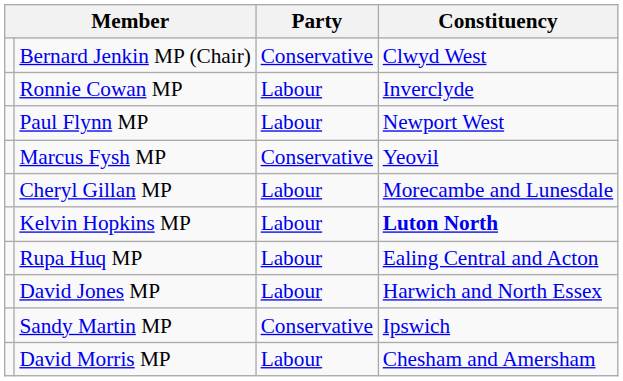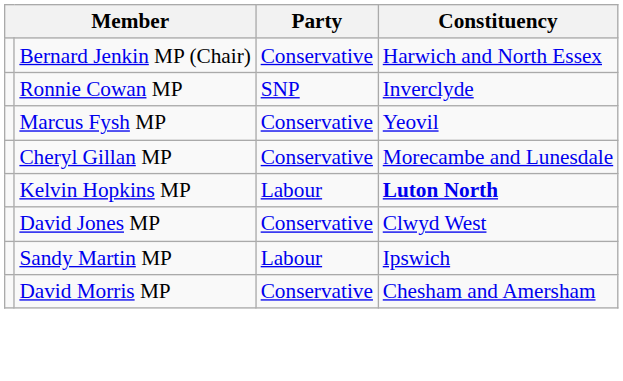(435, 55) Clwyd West -> (492, 55) Harwich and North Essex
(291, 88) Labour -> (280, 88) SNP
- row: (84, 122)
(291, 190) Labour -> (317, 156) Conservative
- row: (81, 257)
(291, 291) Labour -> (317, 223) Conservative
(492, 291) Harwich and North Essex -> (435, 223) Clwyd West
(317, 325) Conservative -> (291, 257) Labour
(291, 358) Labour -> (317, 291) Conservative
